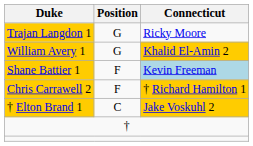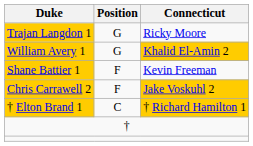(180, 70) lightblue background -> (180, 70) no background
(195, 88) † Richard Hamilton 1 -> (179, 88) Jake Voskuhl 2
(179, 107) Jake Voskuhl 2 -> (195, 107) † Richard Hamilton 1
